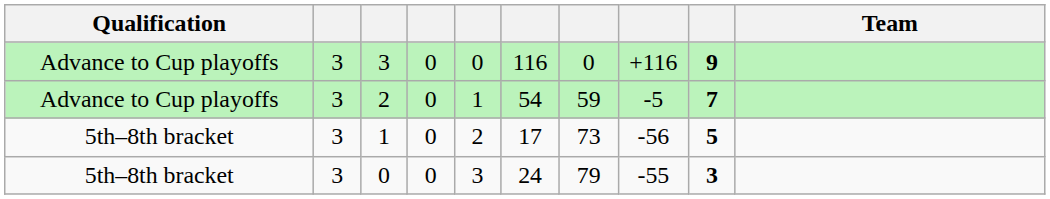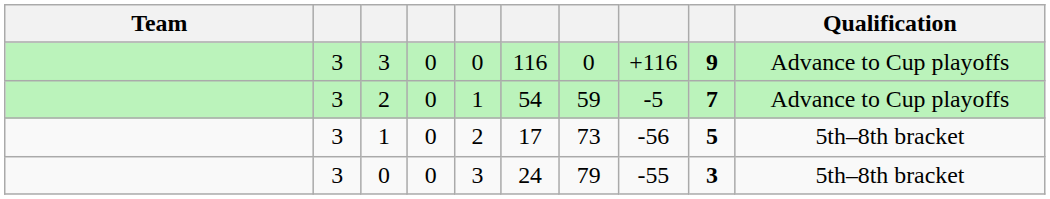columns swapped: (890, 23) <-> (159, 23)
